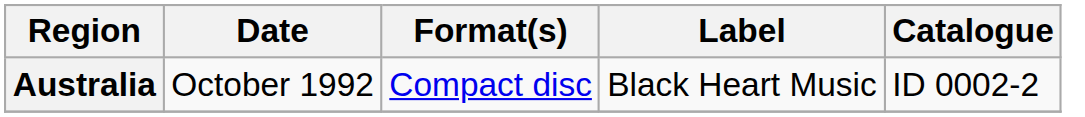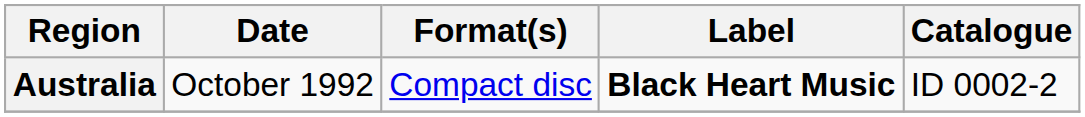(742, 84) normal -> (751, 84) bold
